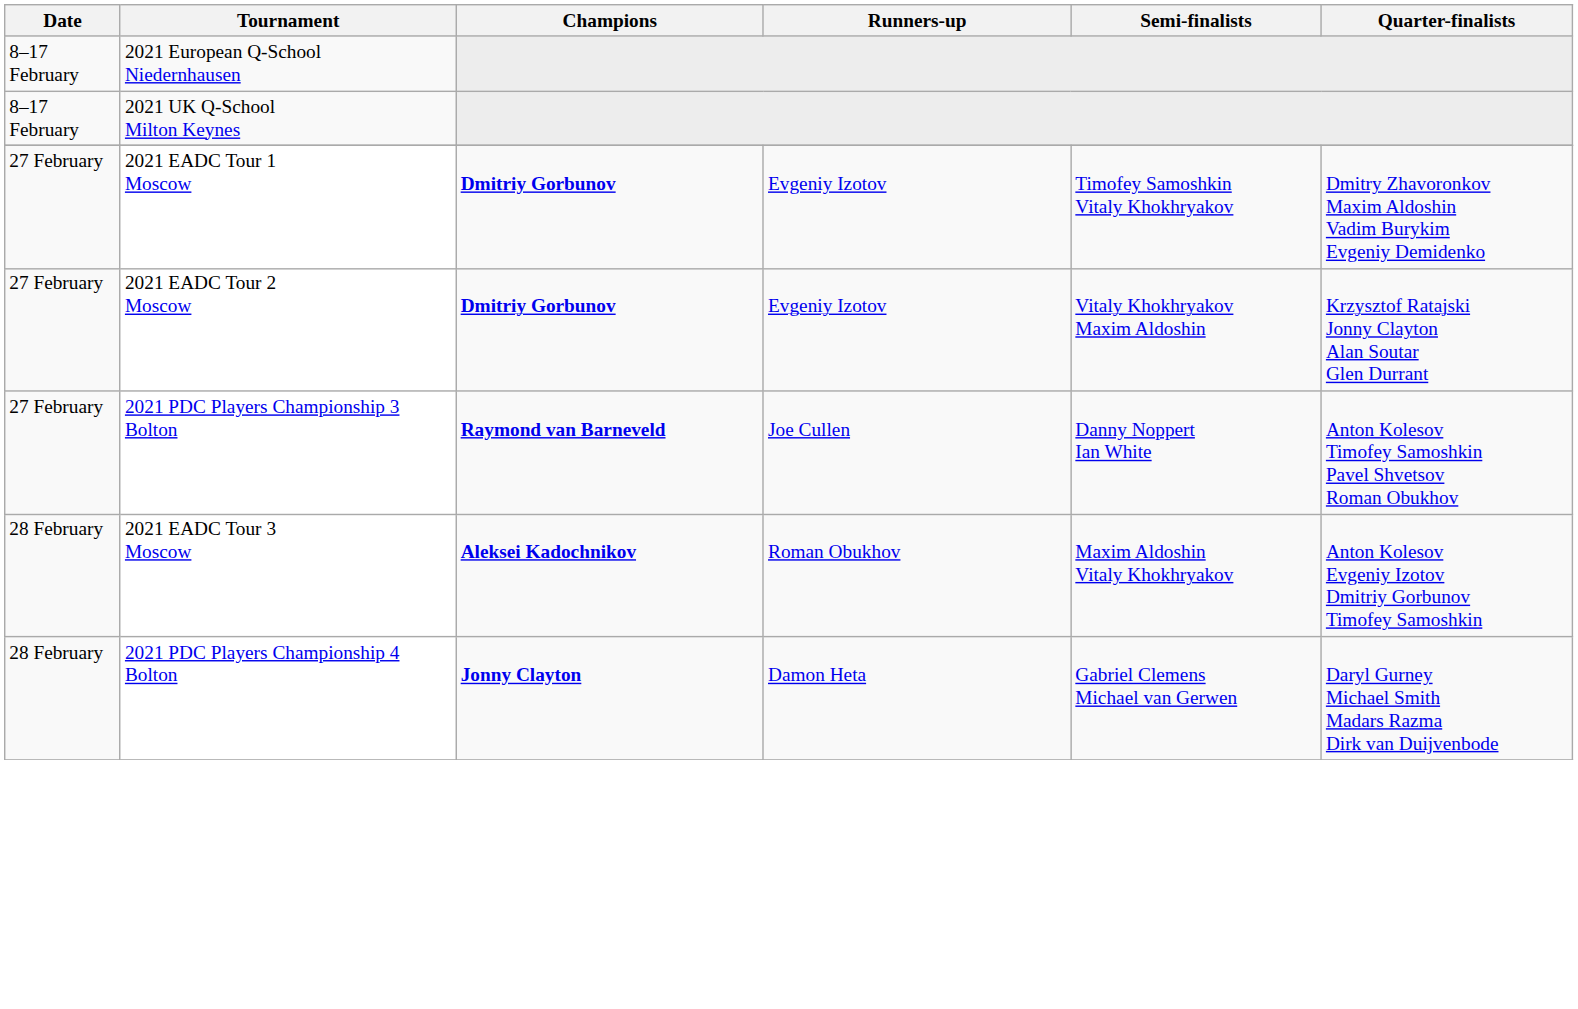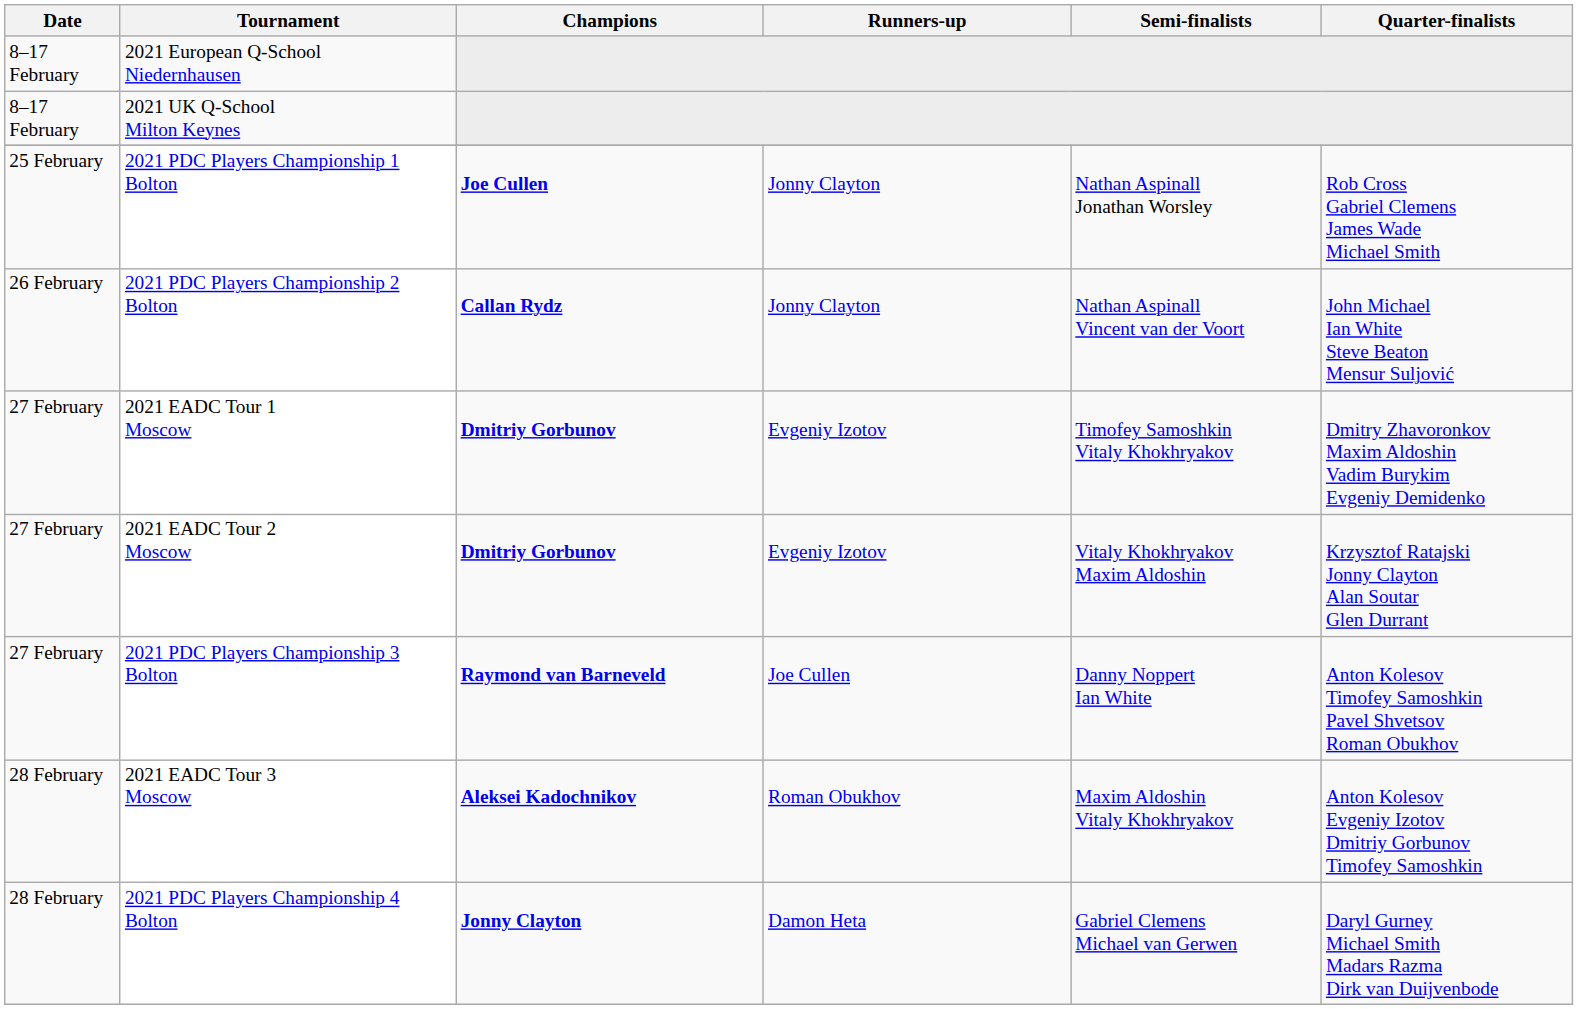+ row: (262, 172)
+ row: (262, 295)
